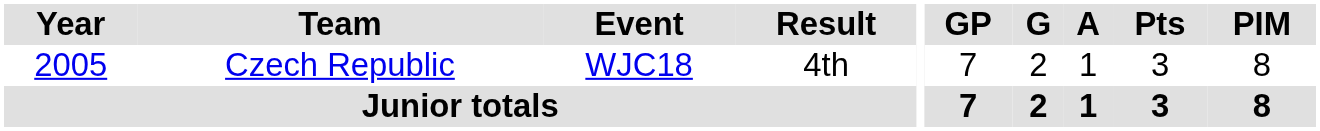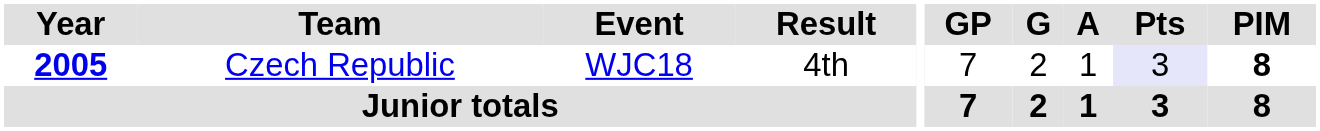(71, 64) normal -> (71, 64) bold
(1160, 64) no background -> (1160, 64) lavender background
(1262, 64) normal -> (1262, 64) bold
